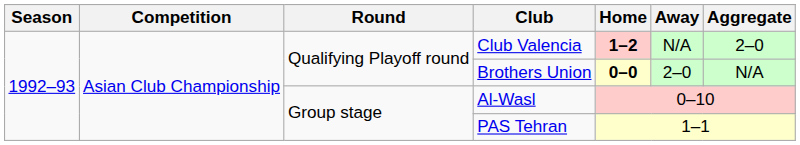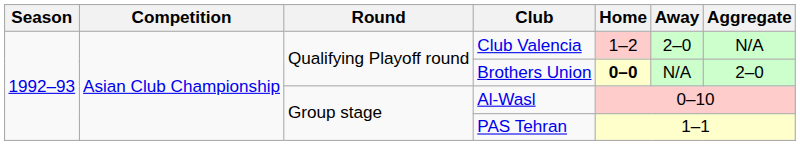(623, 45) bold -> (623, 45) normal
(677, 45) N/A -> (677, 45) 2–0
(749, 45) 2–0 -> (749, 45) N/A
(677, 72) 2–0 -> (677, 72) N/A
(749, 72) N/A -> (749, 72) 2–0
